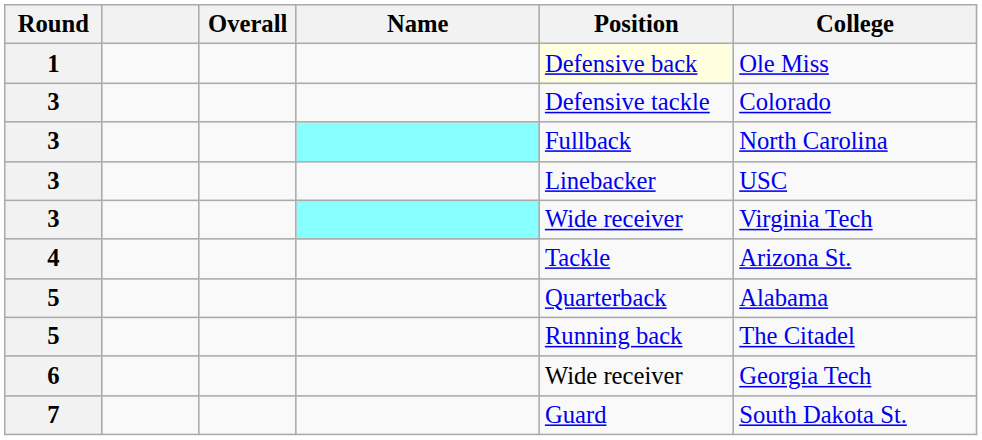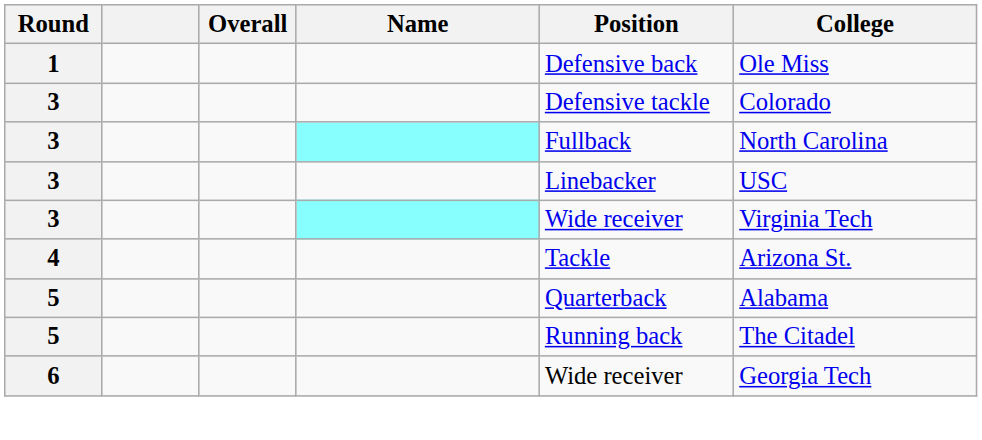(621, 63) lightyellow background -> (621, 63) no background
- row: (53, 414)
